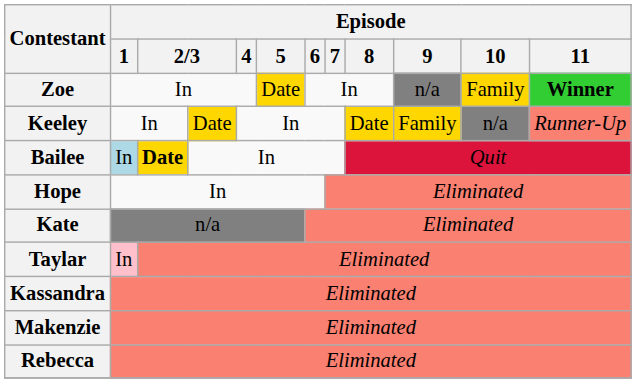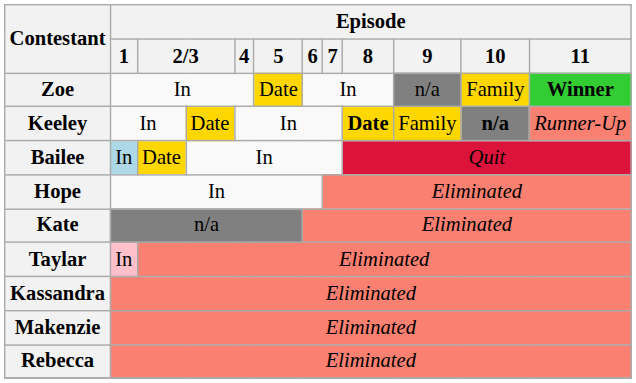(369, 123) normal -> (368, 123) bold
(495, 123) normal -> (495, 123) bold
(163, 157) bold -> (161, 157) normal
